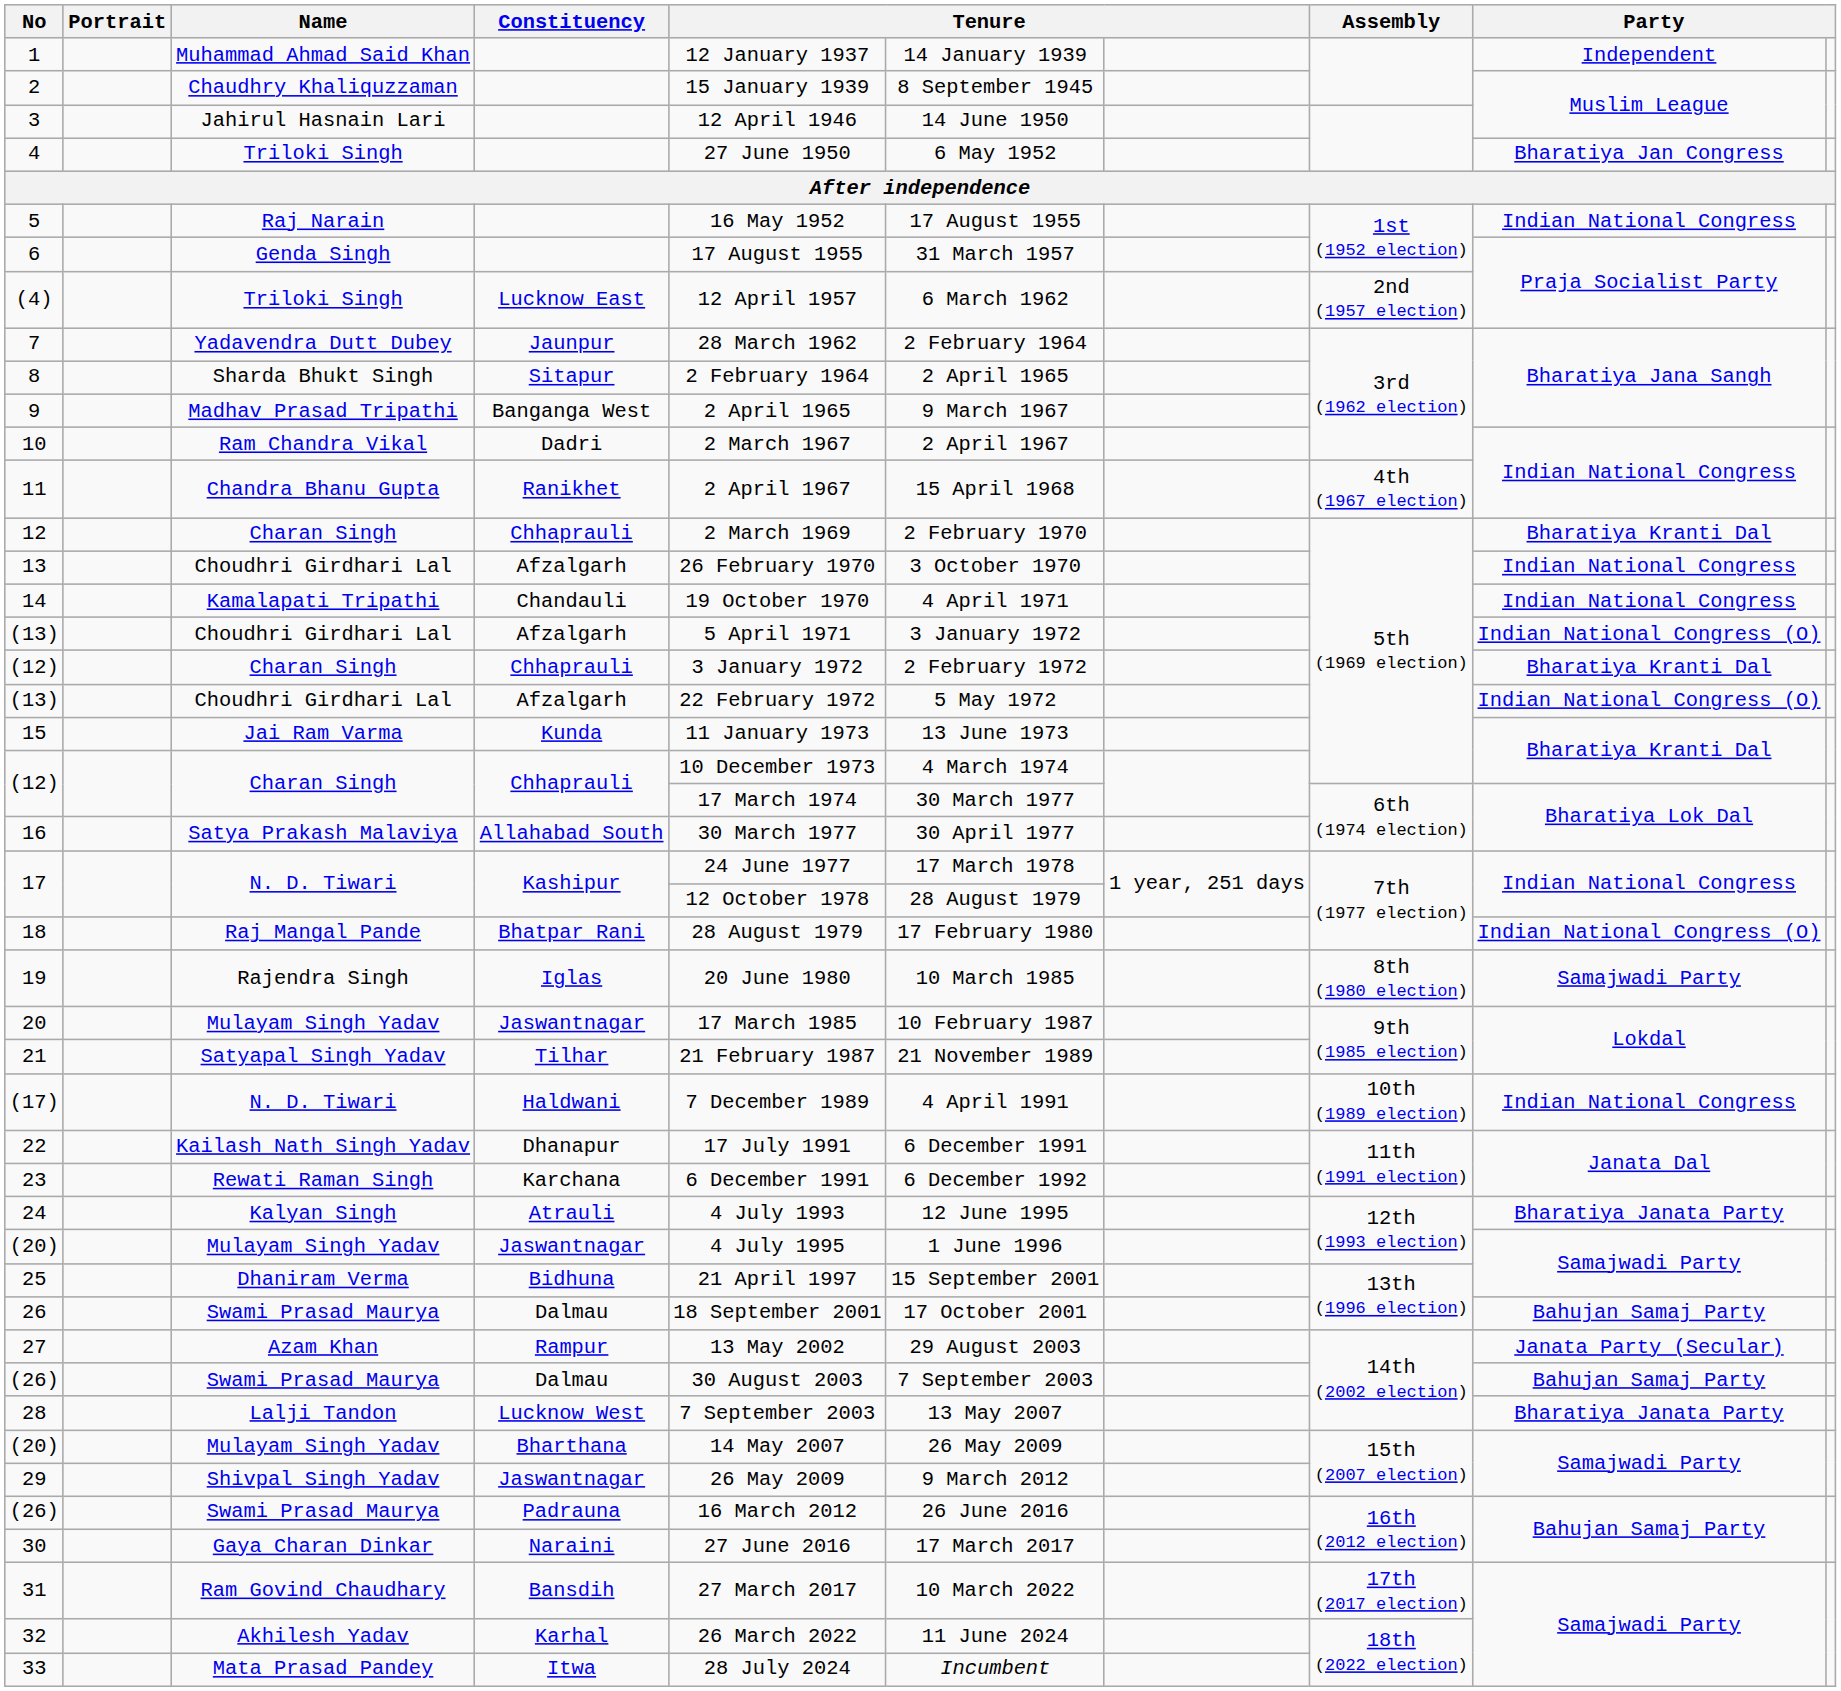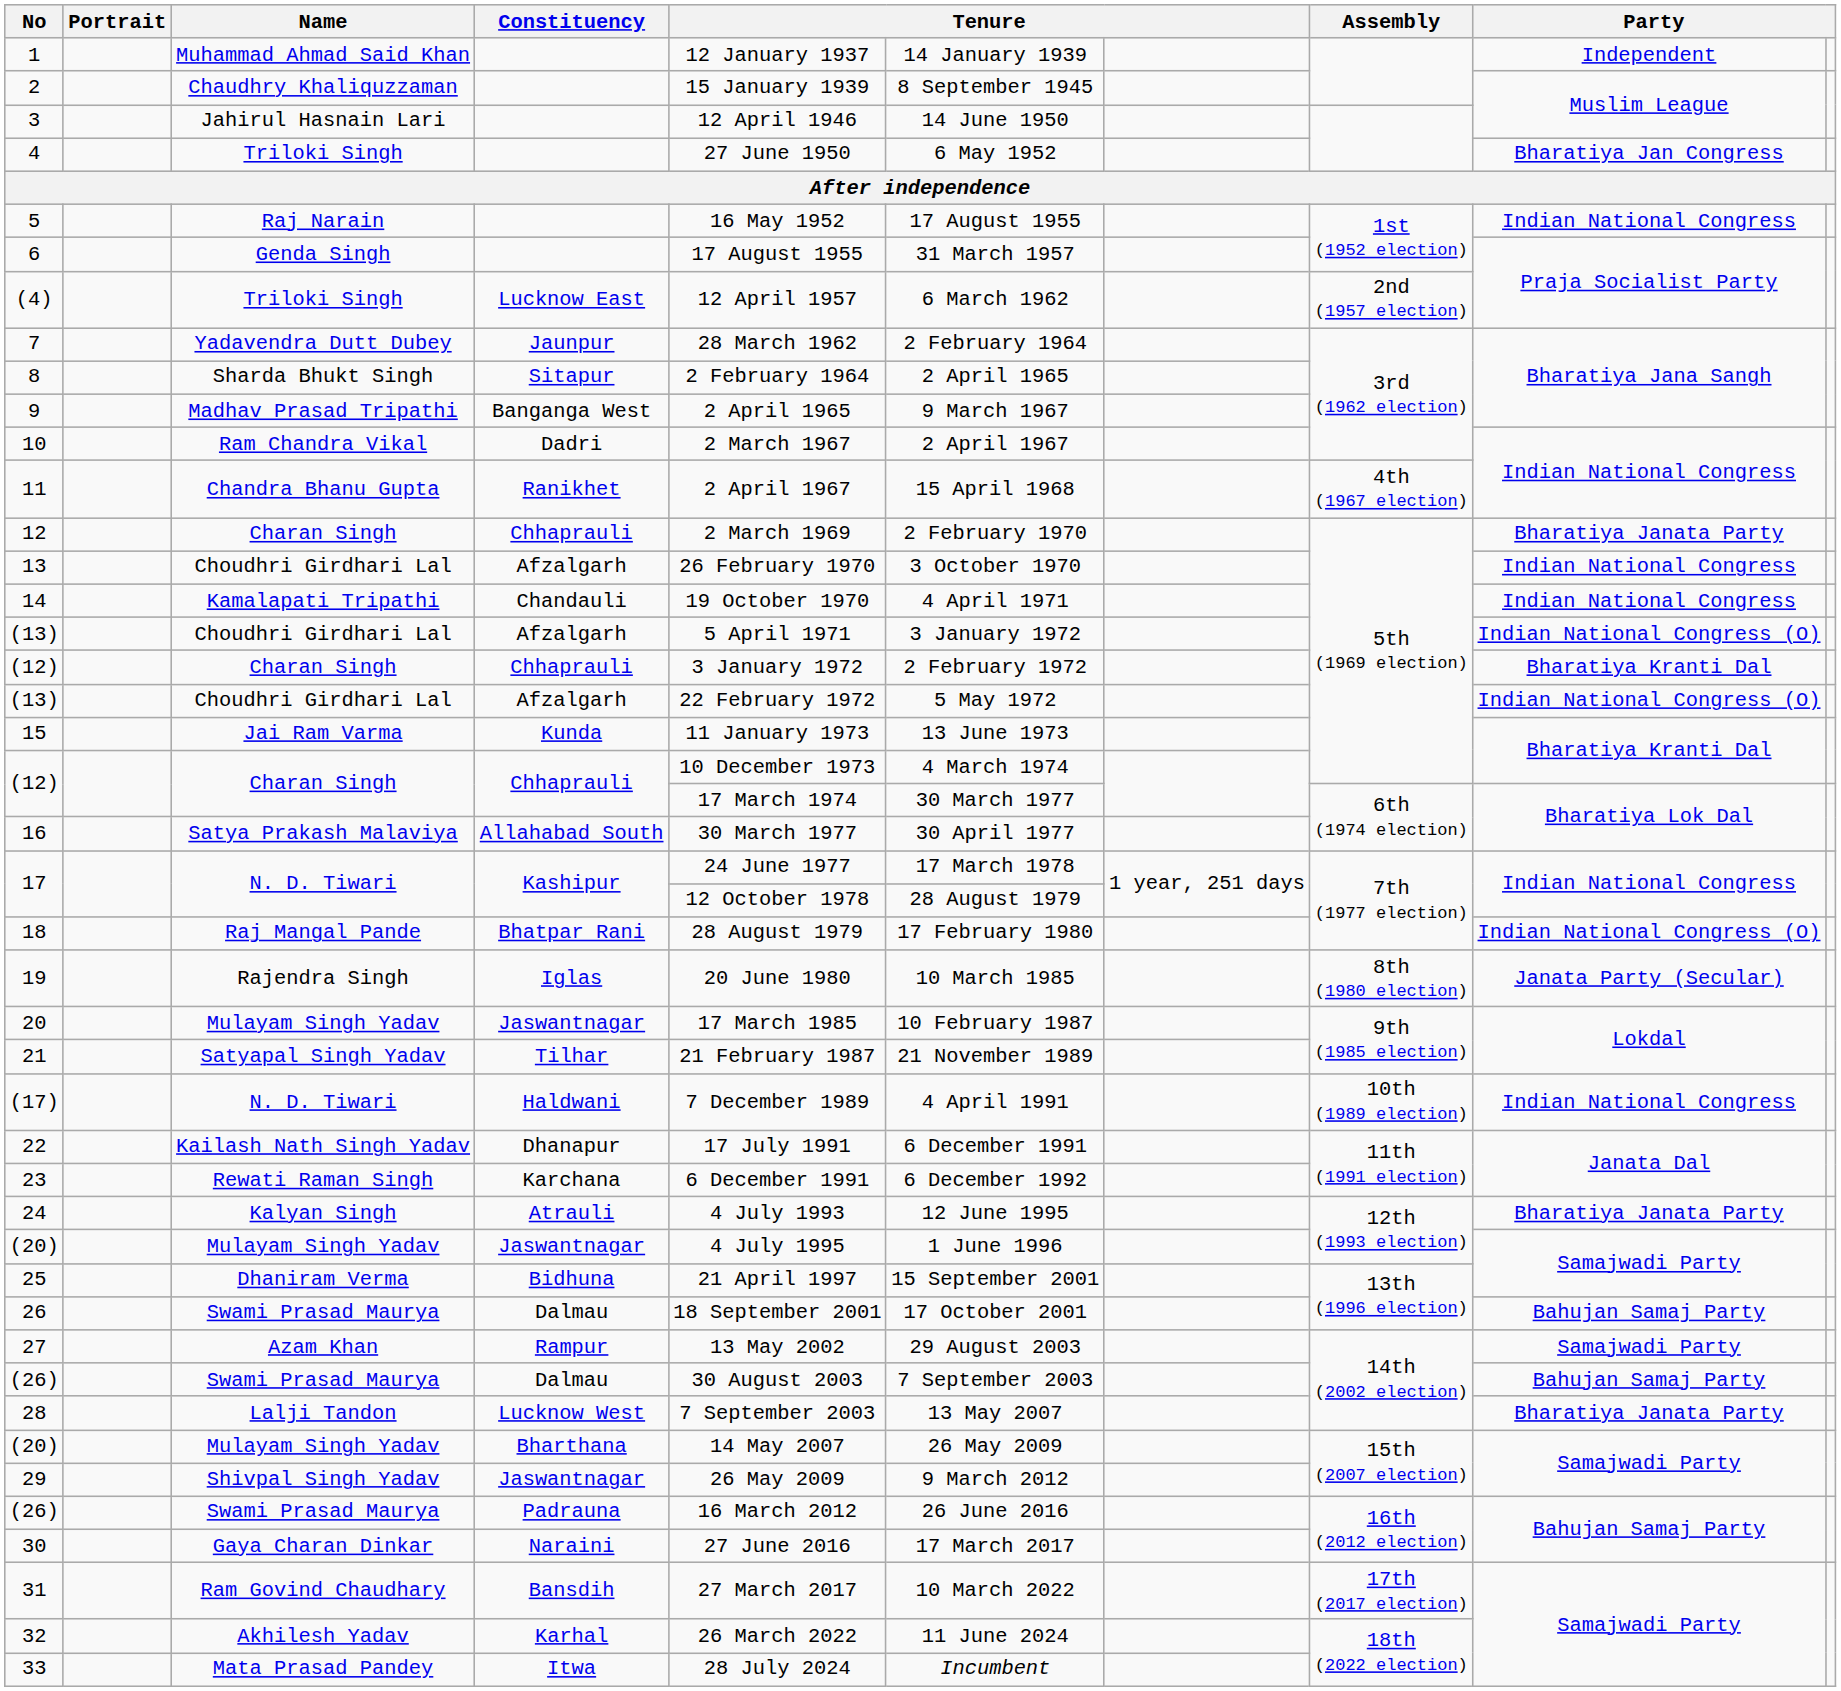(1649, 534) Bharatiya Kranti Dal -> (1649, 534) Bharatiya Janata Party
(1649, 978) Samajwadi Party -> (1649, 978) Janata Party (Secular)
(1649, 1346) Janata Party (Secular) -> (1649, 1346) Samajwadi Party
